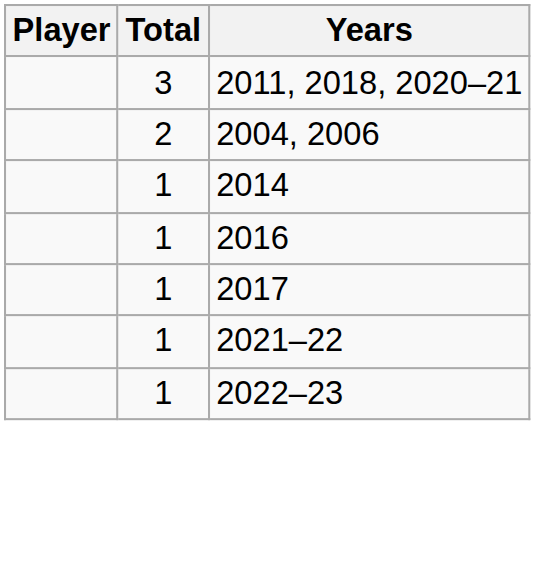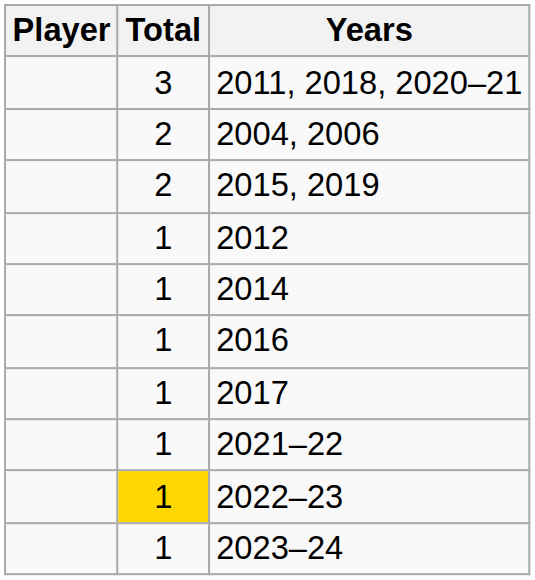+ row: (298, 185)
+ row: (252, 237)
(163, 392) no background -> (163, 496) gold background
+ row: (280, 548)
